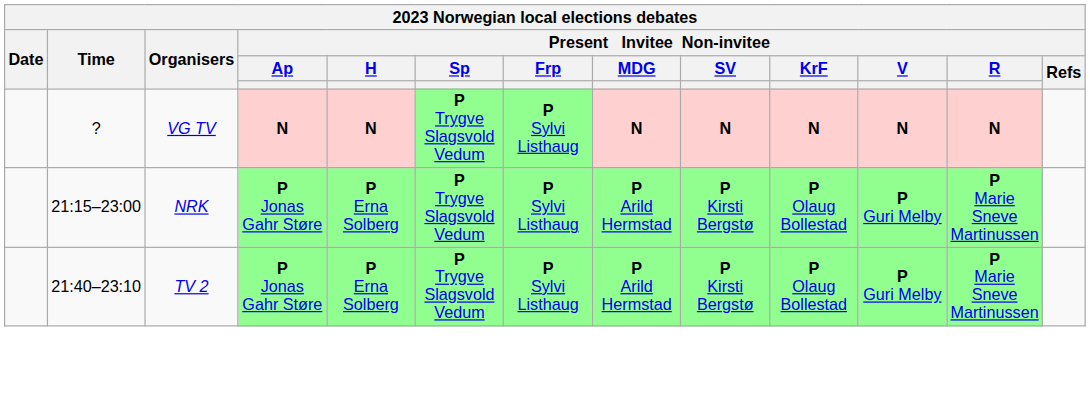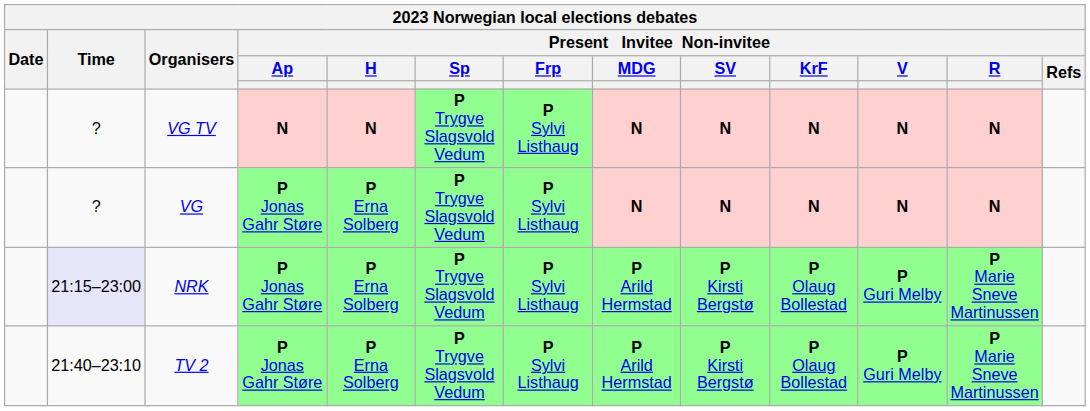+ row: (191, 207)
(96, 207) no background -> (96, 286) lavender background
